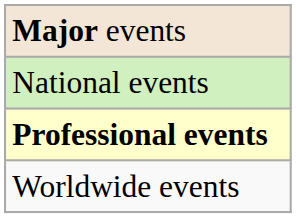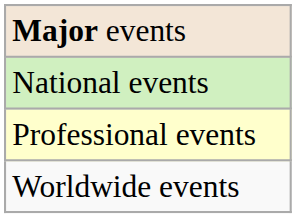(140, 134) bold -> (134, 134) normal
